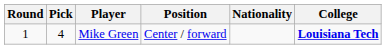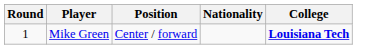- column: (61, 14)
